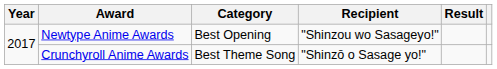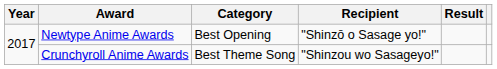(370, 34) "Shinzou wo Sasageyo!" -> (364, 34) "Shinzō o Sasage yo!"
(364, 54) "Shinzō o Sasage yo!" -> (370, 54) "Shinzou wo Sasageyo!"
